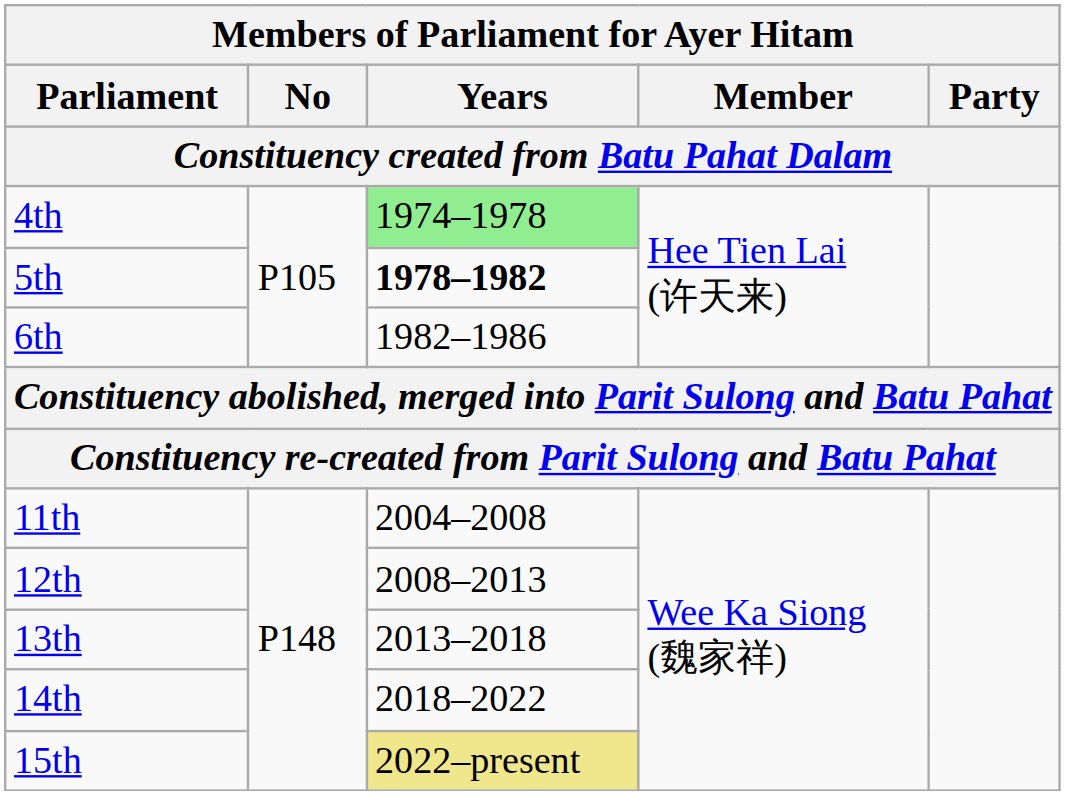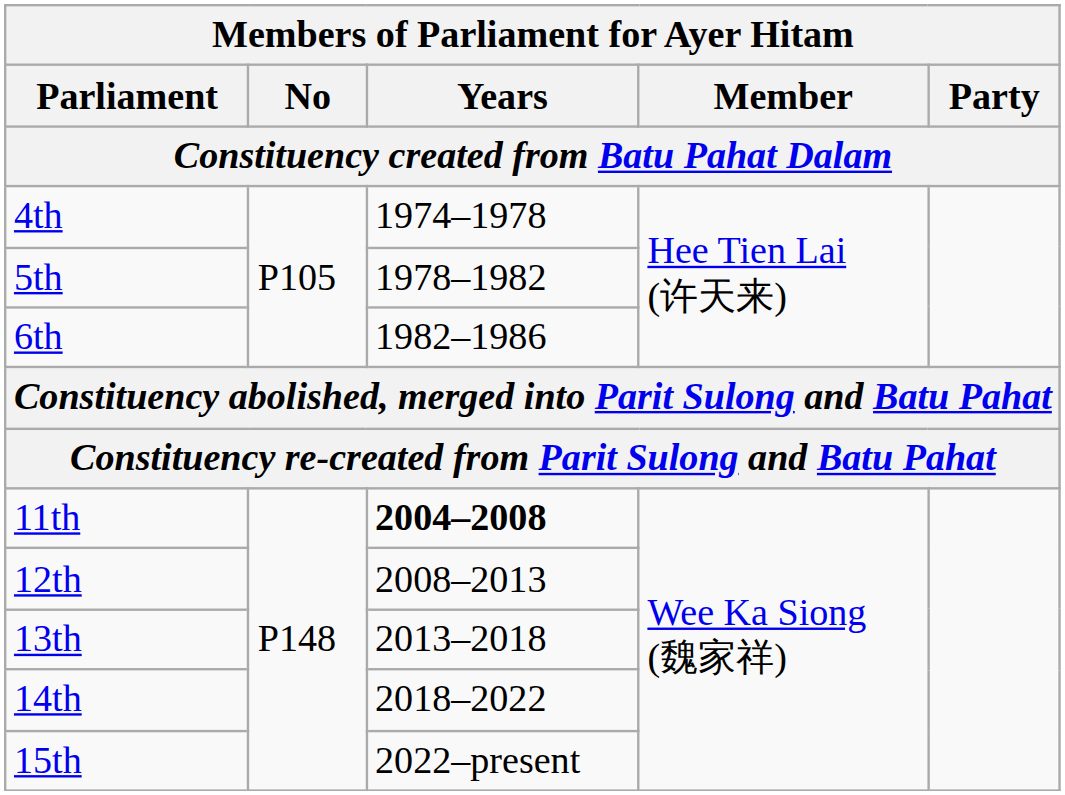(461, 215) lightgreen background -> (461, 215) no background
(461, 276) bold -> (461, 276) normal
(461, 517) normal -> (461, 517) bold
(478, 759) khaki background -> (478, 759) no background
